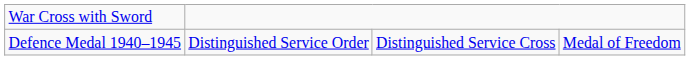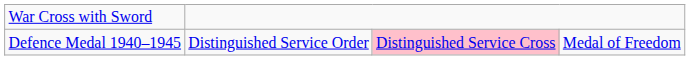(466, 42) no background -> (466, 42) pink background
